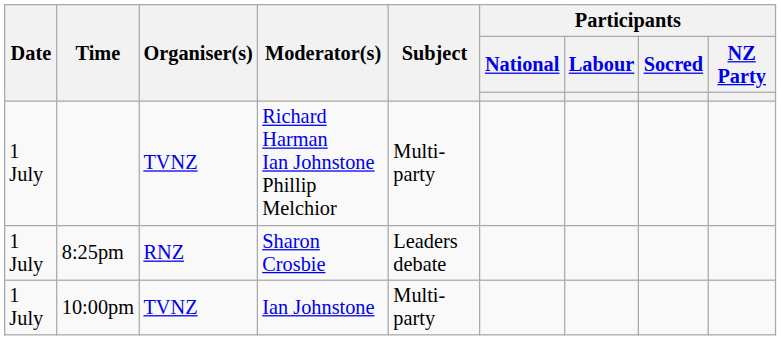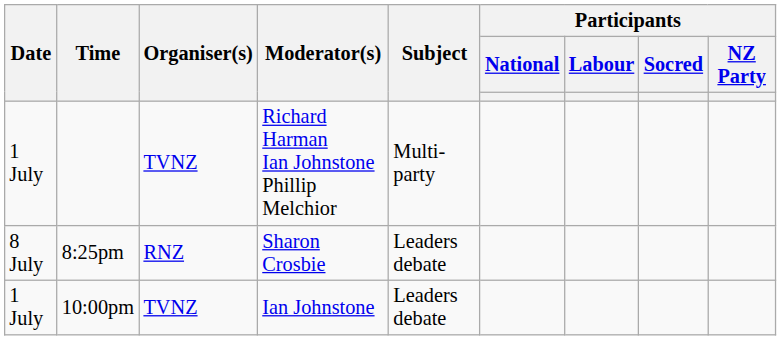(26, 252) 1 July -> (26, 252) 8 July
(419, 307) Multi-party -> (425, 307) Leaders debate
